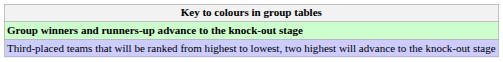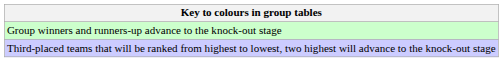(155, 30) bold -> (144, 30) normal
